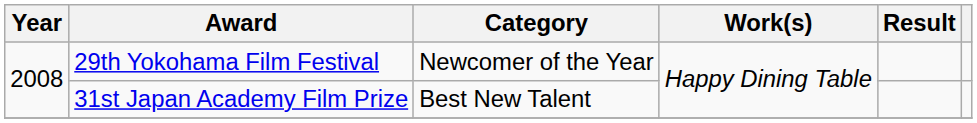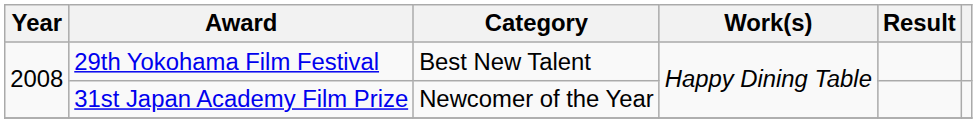(536, 61) Newcomer of the Year -> (505, 61) Best New Talent
(505, 99) Best New Talent -> (536, 99) Newcomer of the Year
